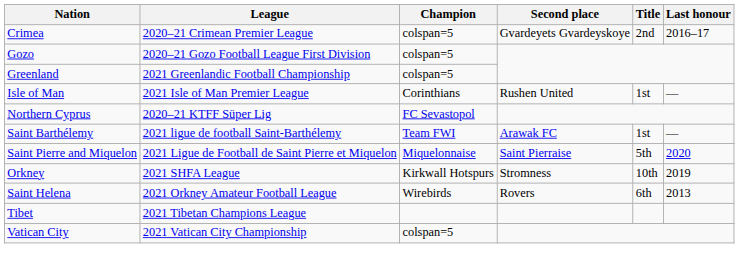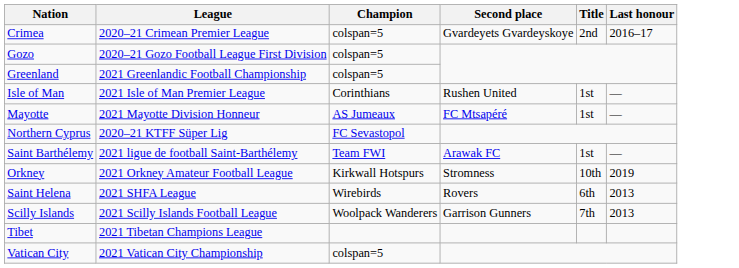+ row: (28, 113)
- row: (72, 153)
(191, 173) 2021 SHFA League -> (196, 173) 2021 Orkney Amateur Football League
(240, 193) 2021 Orkney Amateur Football League -> (148, 193) 2021 SHFA League
+ row: (41, 213)
